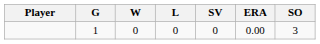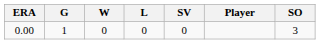columns swapped: (40, 13) <-> (255, 13)
